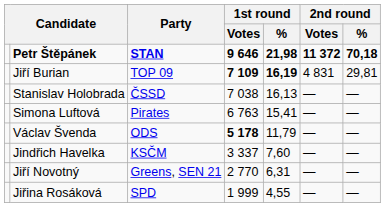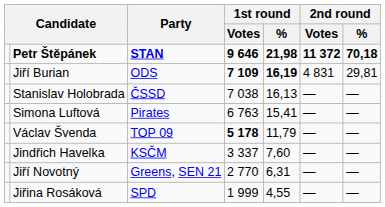(152, 73) TOP 09 -> (144, 73) ODS
(144, 133) ODS -> (152, 133) TOP 09
